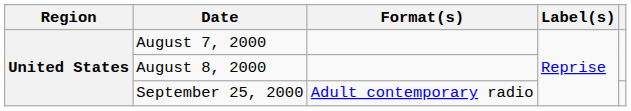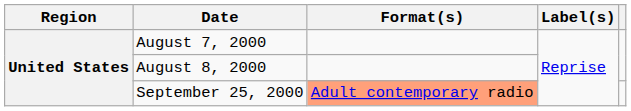(422, 93) no background -> (422, 93) lightsalmon background
